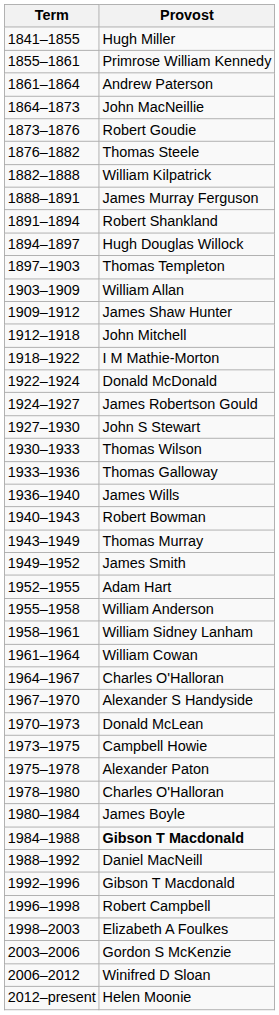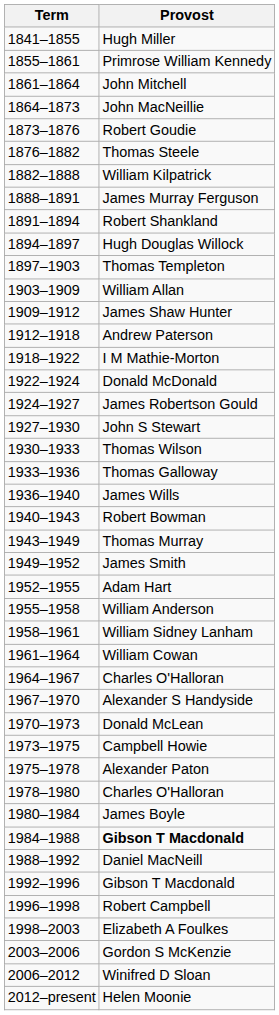(158, 84) Andrew Paterson -> (144, 84) John Mitchell
(144, 335) John Mitchell -> (158, 335) Andrew Paterson
